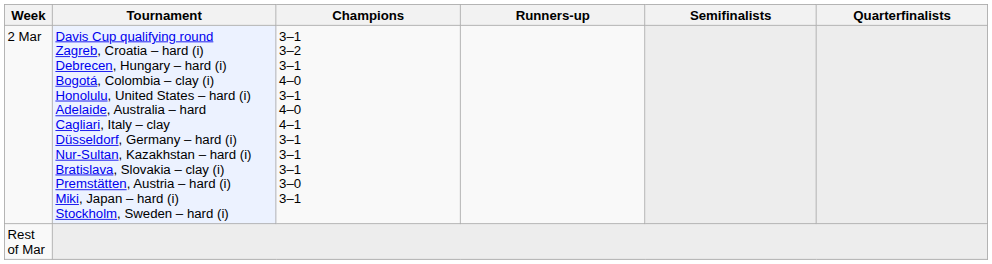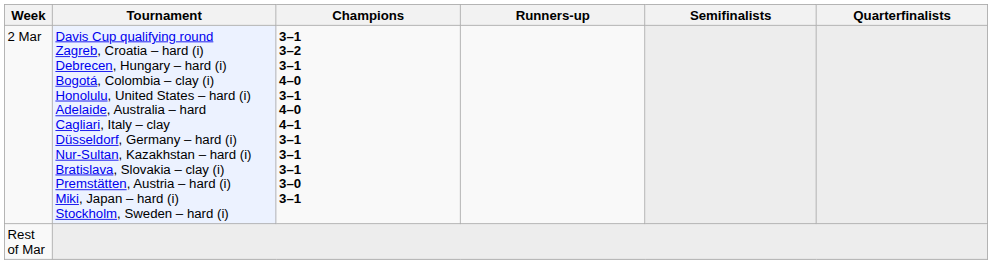(290, 117) normal -> (290, 117) bold
